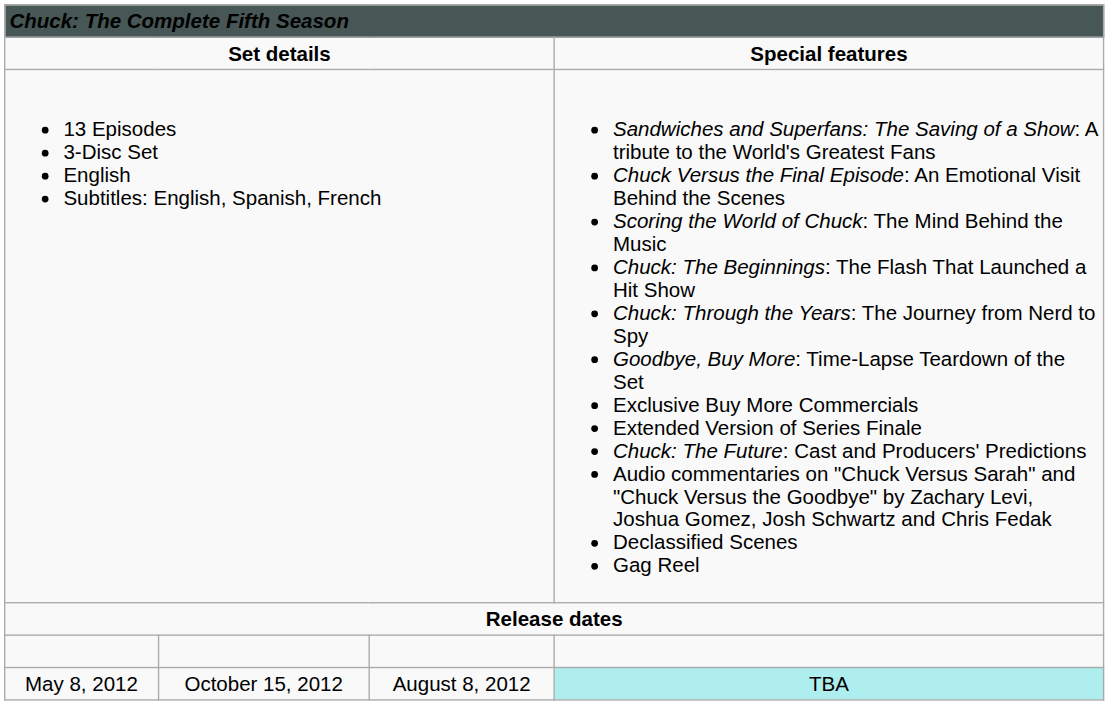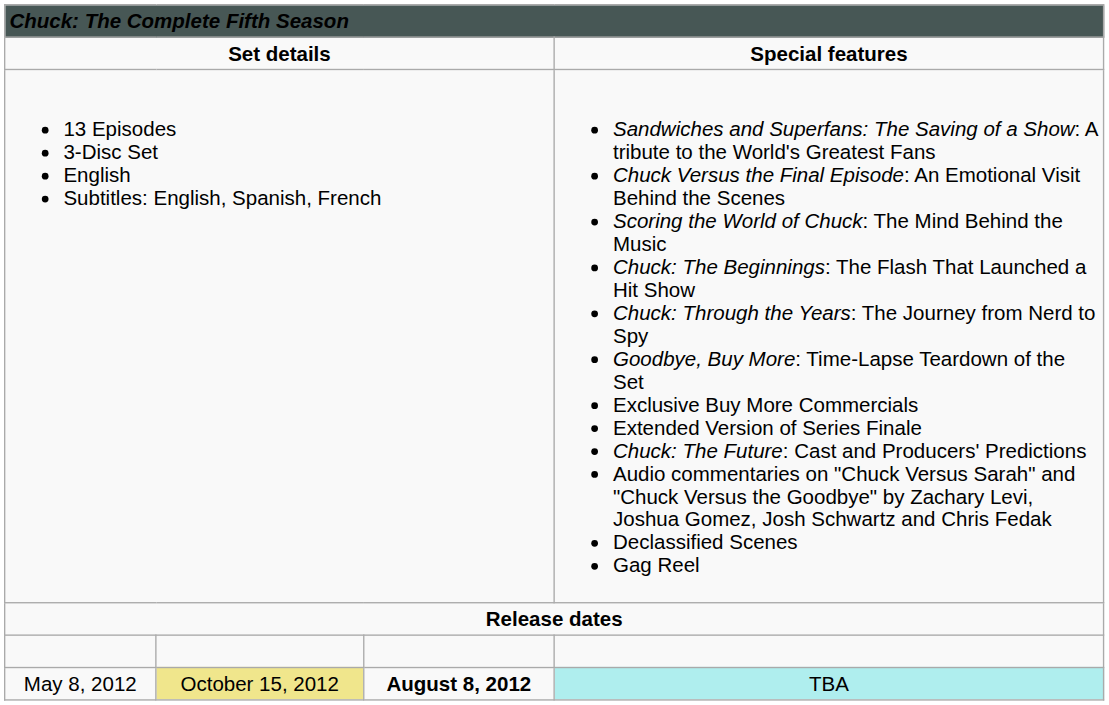(264, 684) no background -> (260, 684) khaki background
(462, 684) normal -> (459, 684) bold
